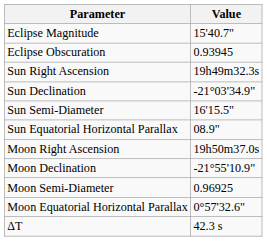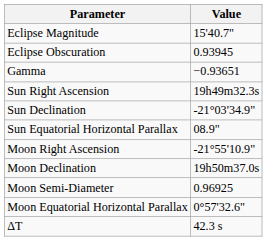+ row: (26, 71)
- row: (55, 110)
(226, 149) 19h50m37.0s -> (224, 149) -21°55'10.9"
(224, 168) -21°55'10.9" -> (226, 168) 19h50m37.0s
